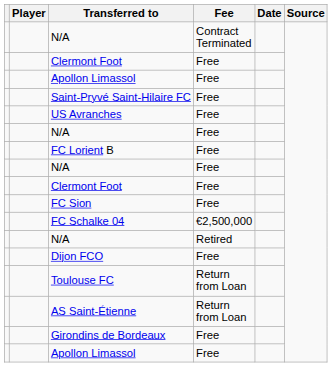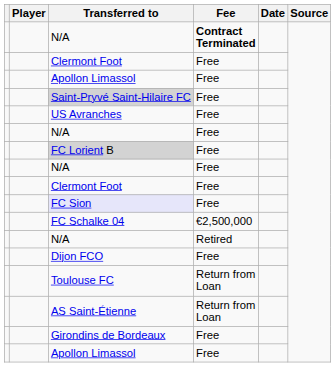(224, 37) normal -> (226, 37) bold
(121, 97) no background -> (121, 97) lightgrey background
(82, 150) no background -> (82, 150) lightgrey background
(71, 203) no background -> (71, 203) lavender background
